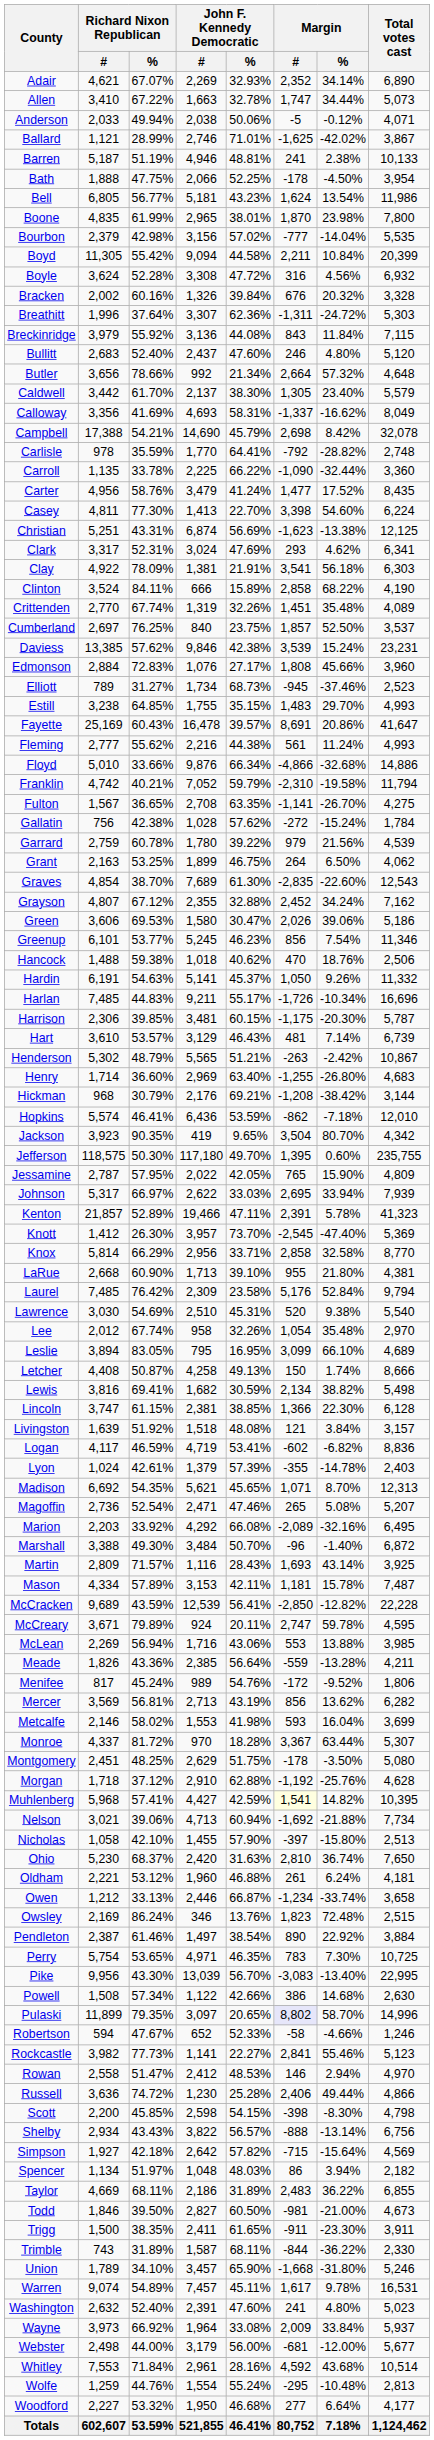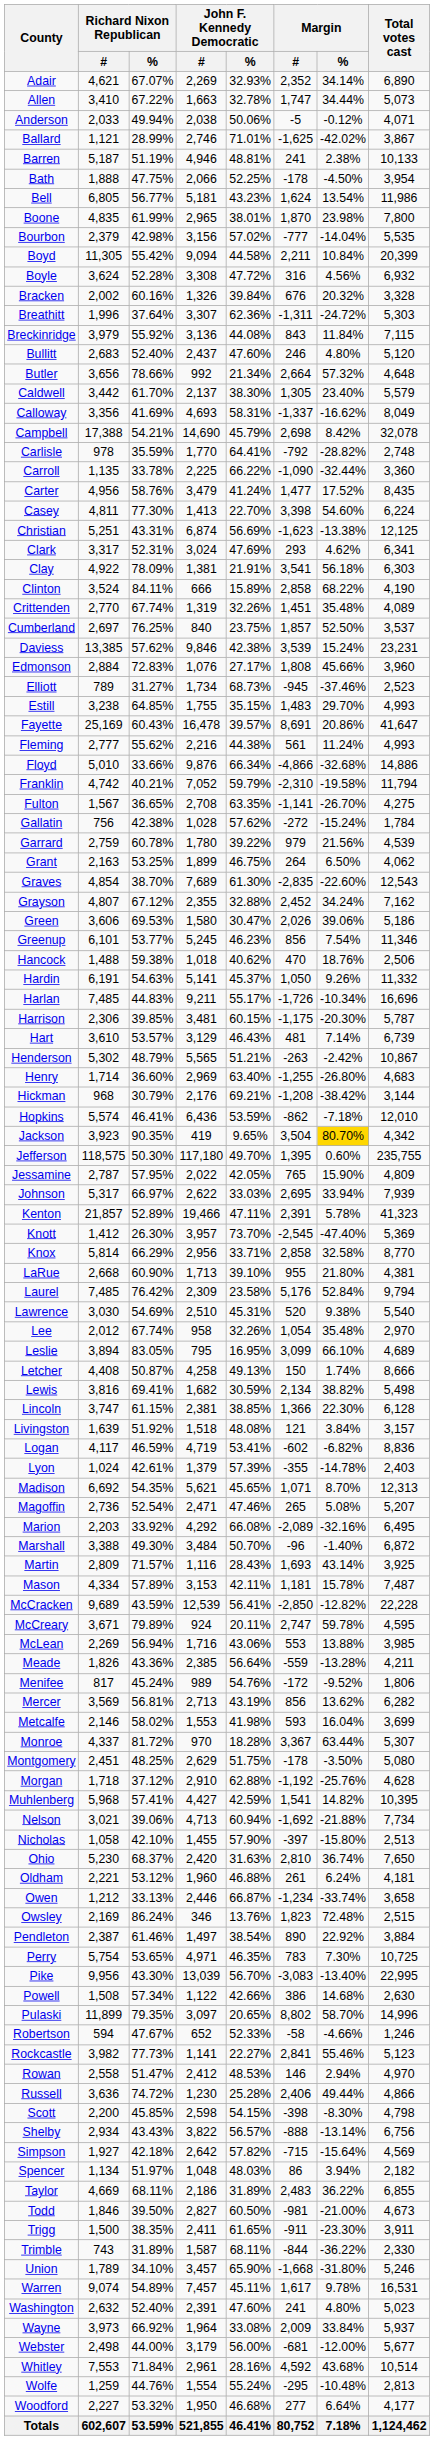(343, 1136) no background -> (343, 1136) gold background
(296, 1800) lightyellow background -> (296, 1800) no background
(296, 2015) lavender background -> (296, 2015) no background
